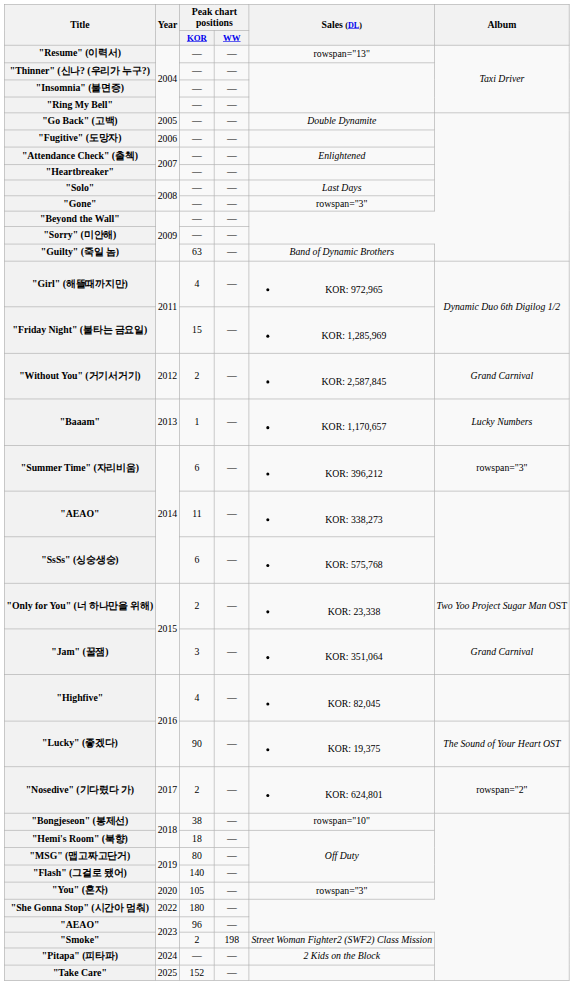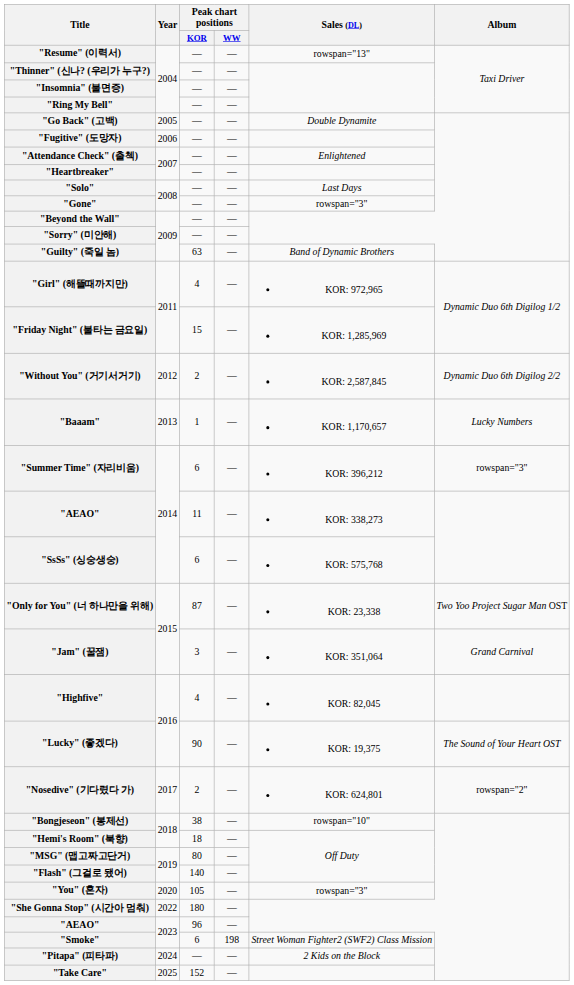(502, 376) Grand Carnival -> (502, 376) Dynamic Duo 6th Digilog 2/2
(197, 606) 2 -> (197, 606) 87
(197, 940) 2 -> (197, 940) 6
